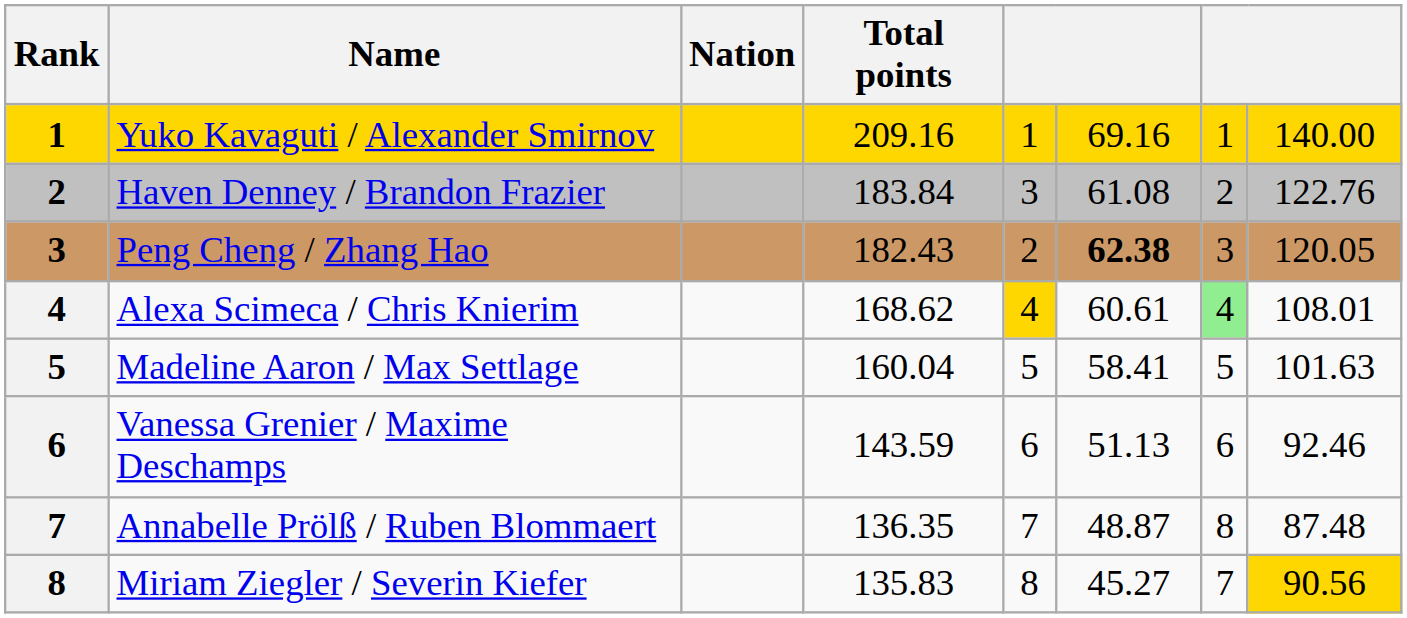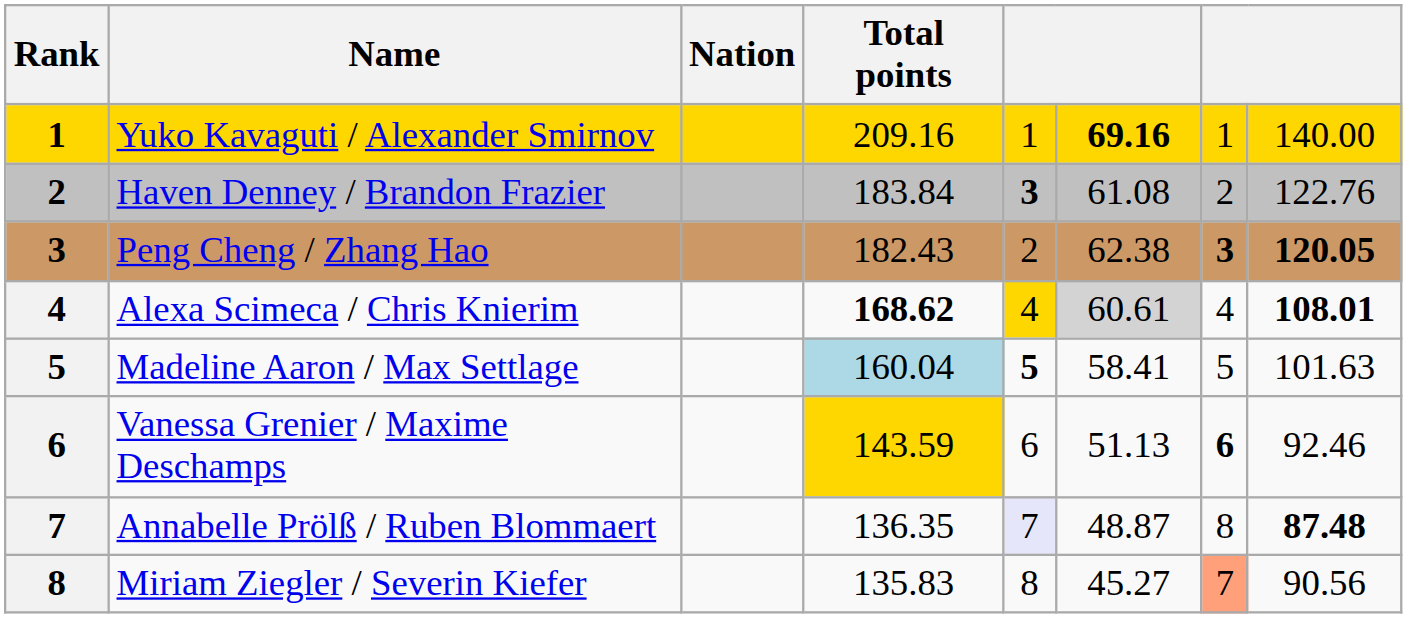(1129, 133) normal -> (1129, 133) bold
(1029, 191) normal -> (1029, 191) bold
(1129, 250) bold -> (1129, 250) normal
(1225, 250) normal -> (1225, 250) bold
(1325, 250) normal -> (1325, 250) bold
(904, 308) normal -> (904, 308) bold
(1129, 308) no background -> (1129, 308) lightgrey background
(1225, 308) lightgreen background -> (1225, 308) no background
(1325, 308) normal -> (1325, 308) bold
(904, 366) no background -> (904, 366) lightblue background
(1029, 366) normal -> (1029, 366) bold
(904, 445) no background -> (904, 445) gold background
(1225, 445) normal -> (1225, 445) bold
(1029, 525) no background -> (1029, 525) lavender background
(1325, 525) normal -> (1325, 525) bold
(1225, 583) no background -> (1225, 583) lightsalmon background
(1325, 583) gold background -> (1325, 583) no background
